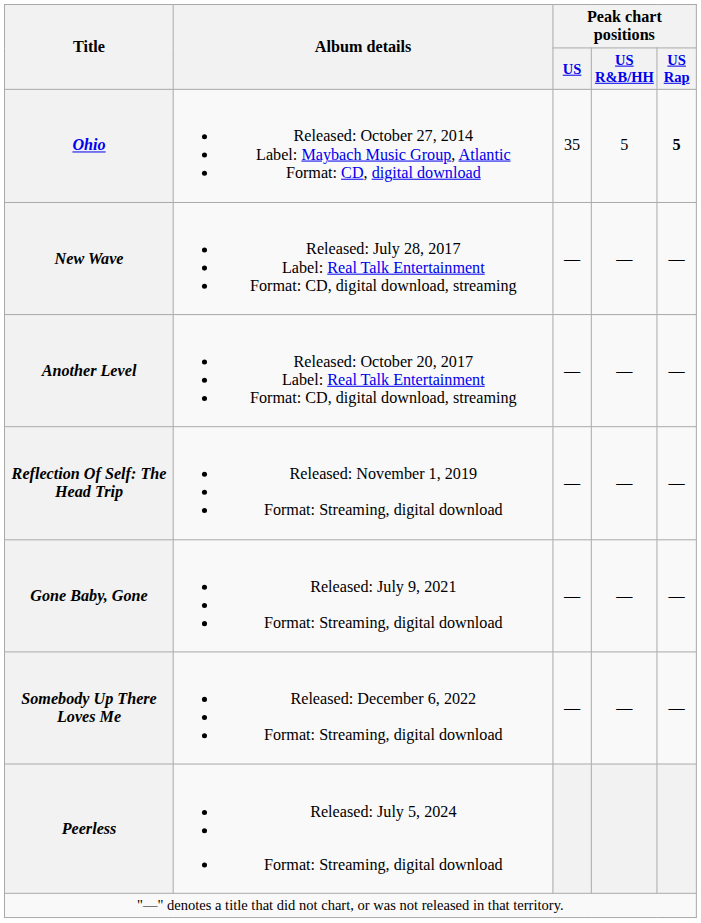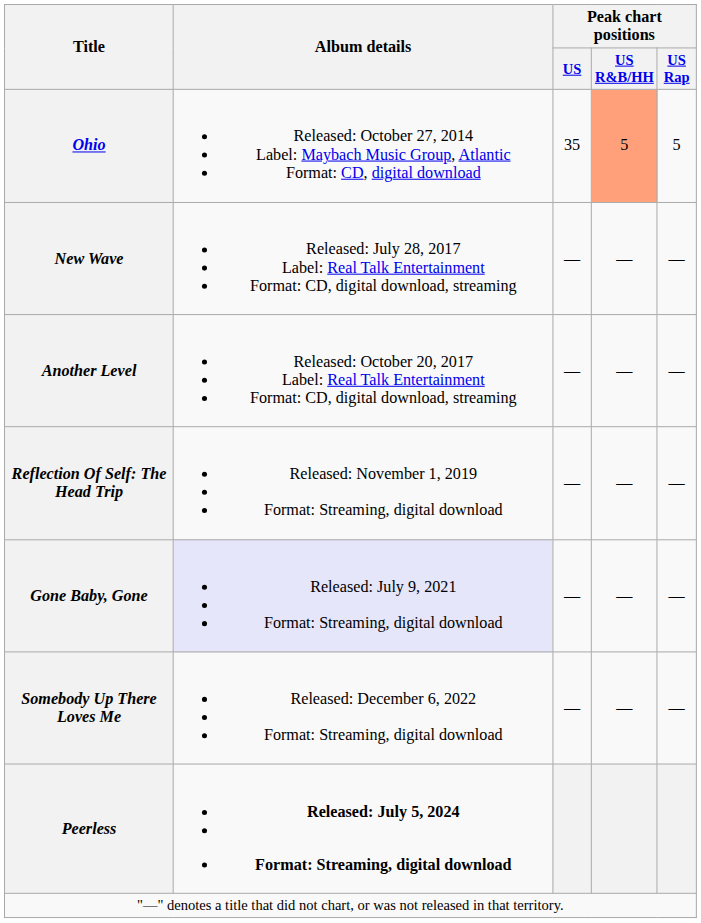(624, 145) no background -> (624, 145) lightsalmon background
(677, 145) bold -> (677, 145) normal
(363, 605) no background -> (363, 605) lavender background
(363, 838) normal -> (363, 838) bold
